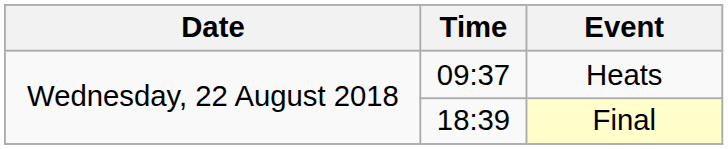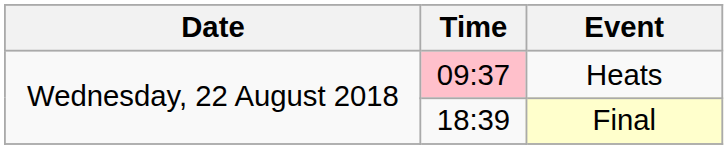(473, 74) no background -> (473, 74) pink background
